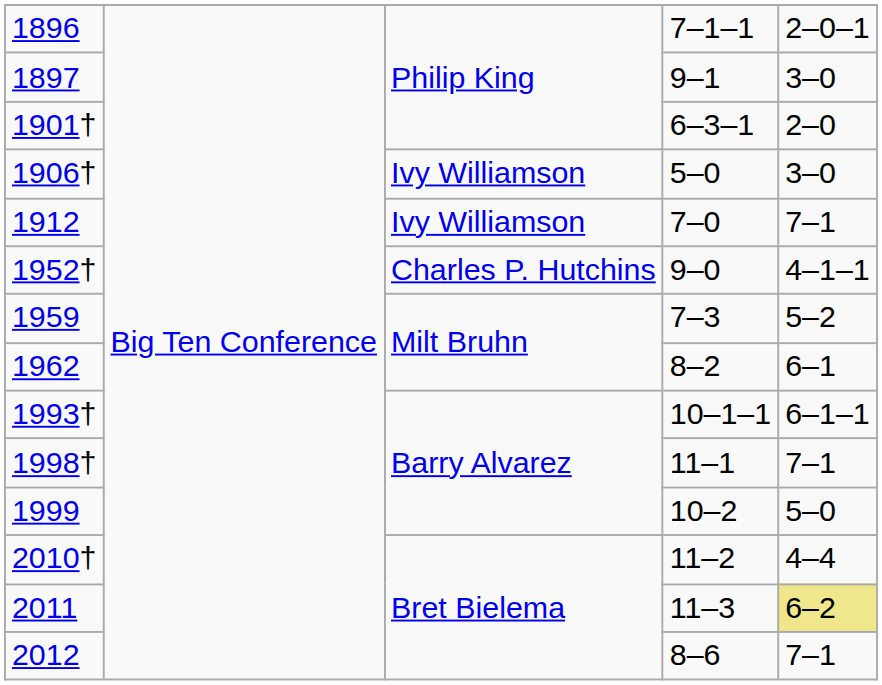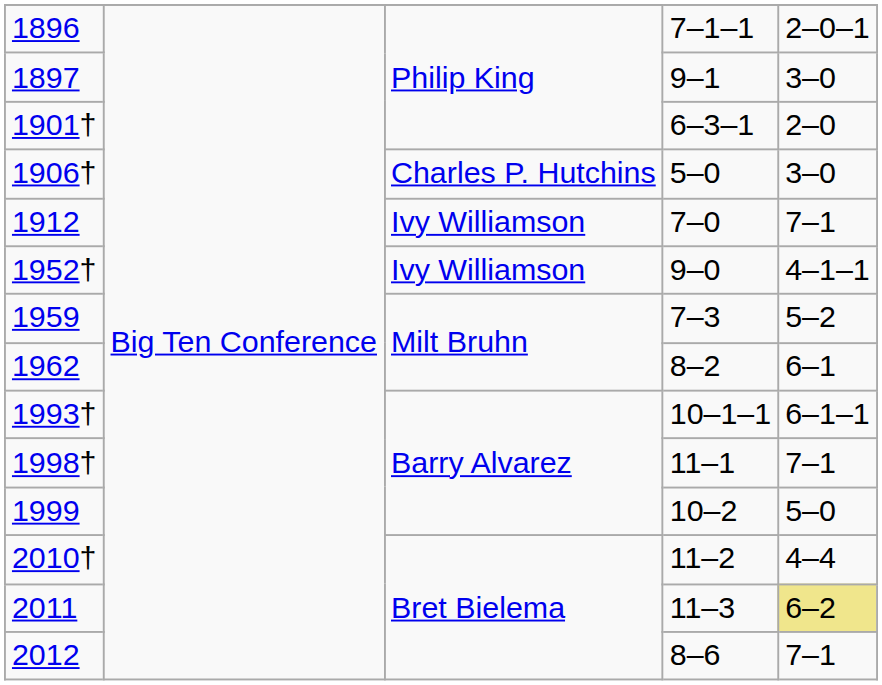(488, 173) Ivy Williamson -> (523, 173) Charles P. Hutchins
(523, 269) Charles P. Hutchins -> (488, 269) Ivy Williamson
